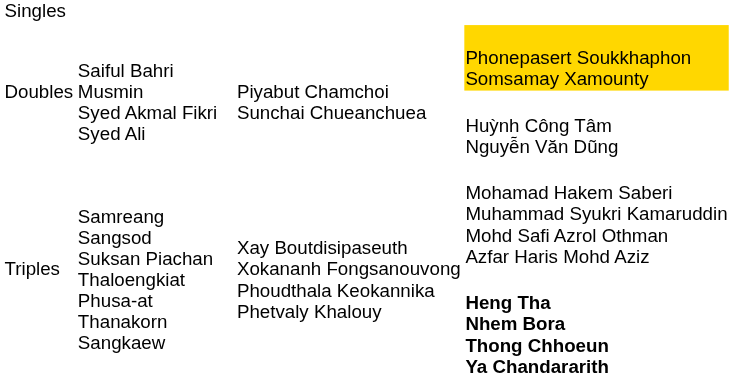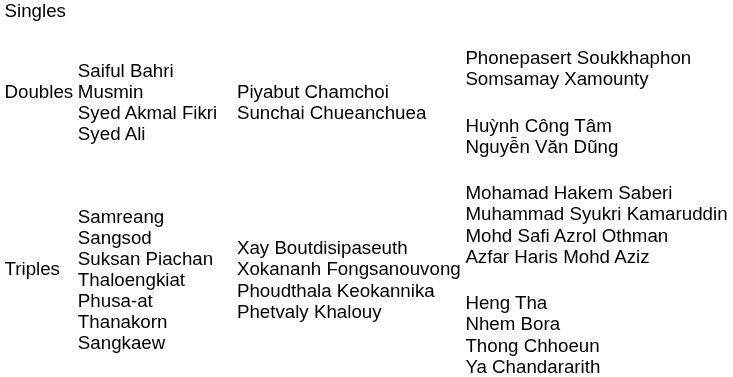(578, 68) gold background -> (578, 68) no background
(537, 335) bold -> (533, 335) normal
